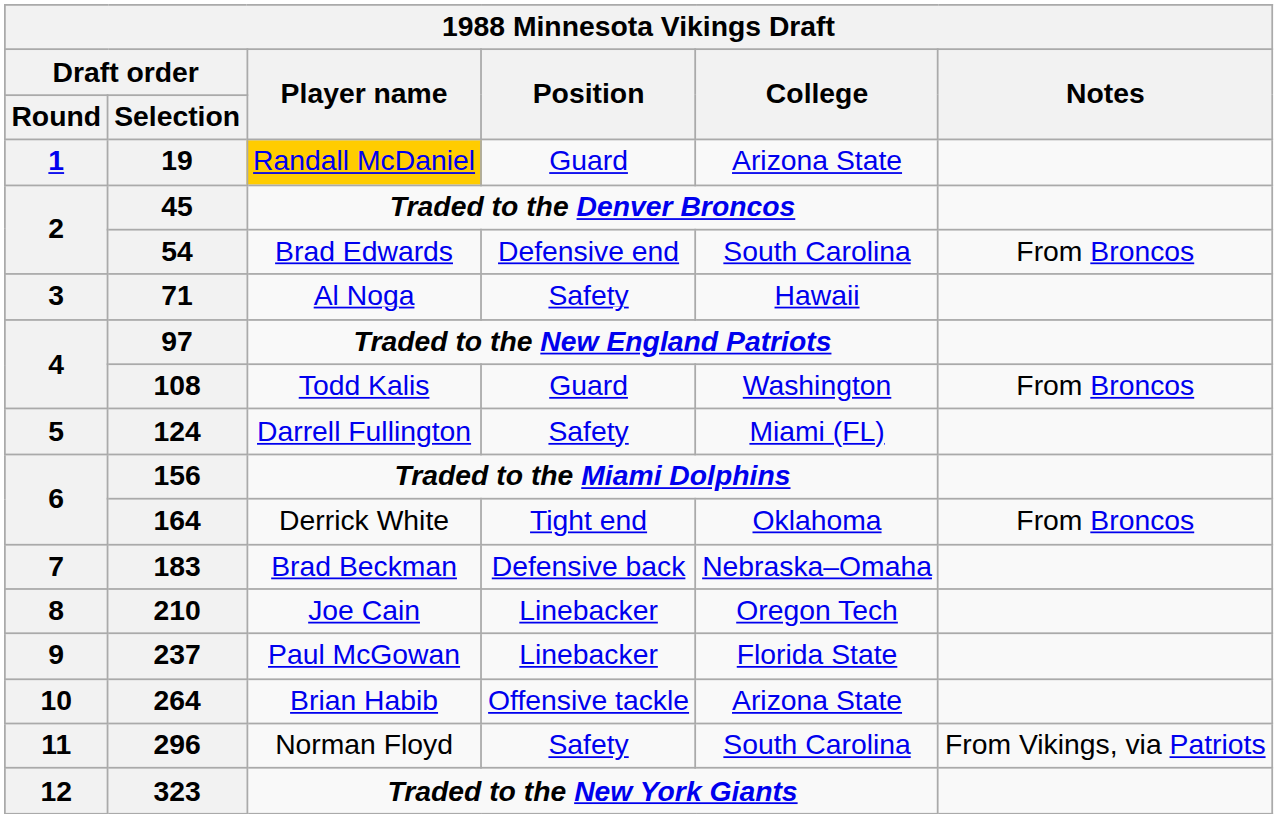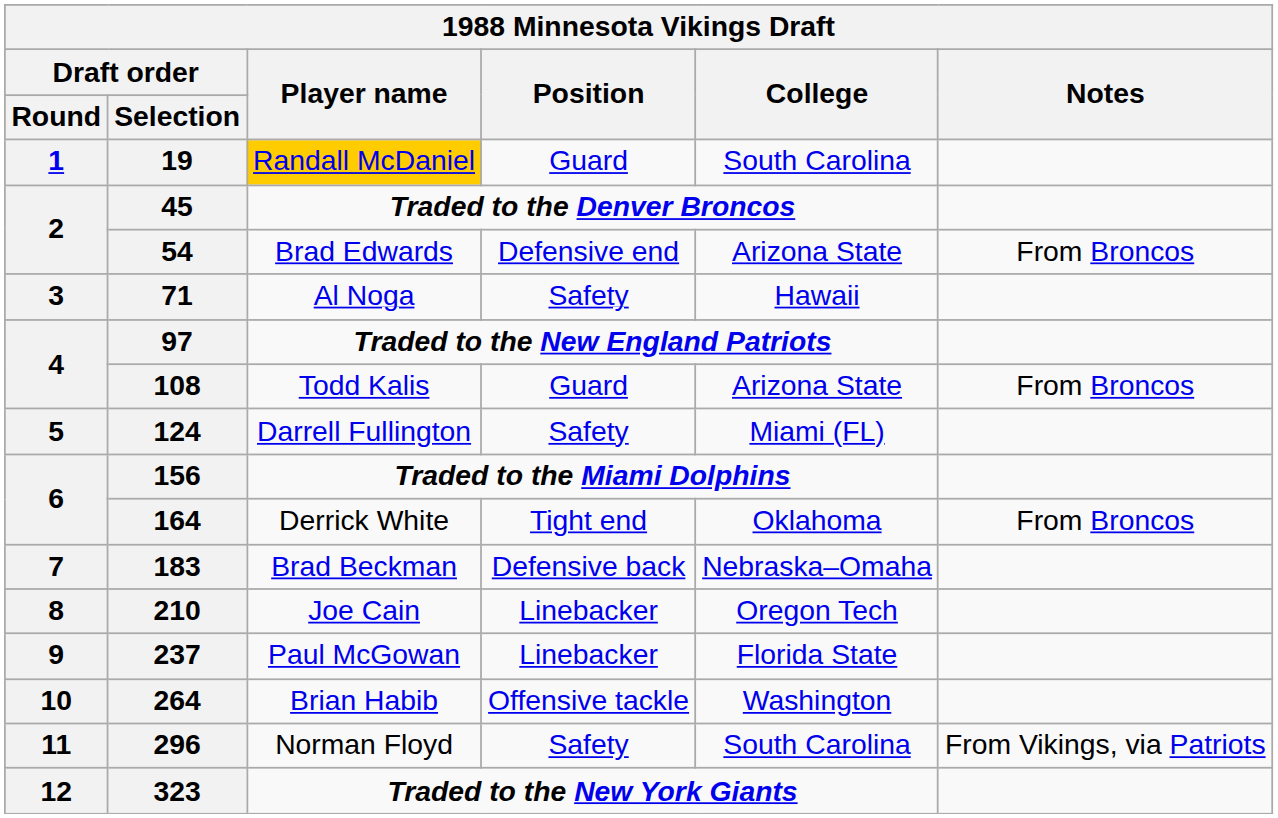(817, 161) Arizona State -> (817, 161) South Carolina
(817, 251) South Carolina -> (817, 251) Arizona State
(817, 386) Washington -> (817, 386) Arizona State
(817, 700) Arizona State -> (817, 700) Washington
